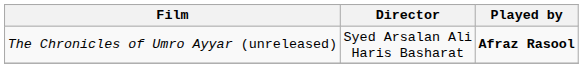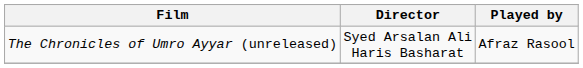(527, 45) bold -> (527, 45) normal
